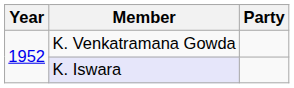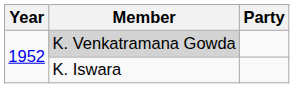(144, 43) no background -> (144, 43) lightgrey background
(87, 69) lavender background -> (87, 69) no background
